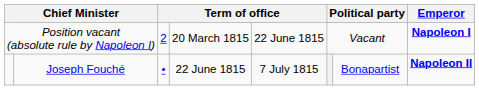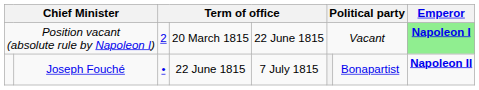(441, 31) no background -> (441, 31) lightgreen background
